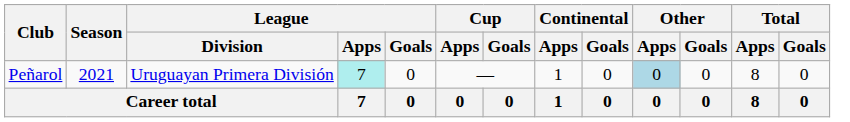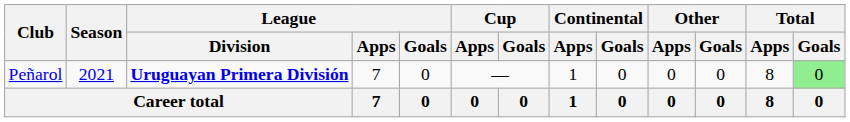(232, 74) normal -> (239, 74) bold
(361, 74) paleturquoise background -> (376, 74) no background
(657, 74) lightblue background -> (671, 74) no background
(804, 74) no background -> (819, 74) lightgreen background
